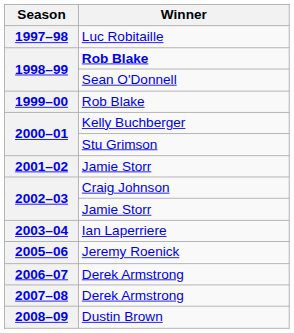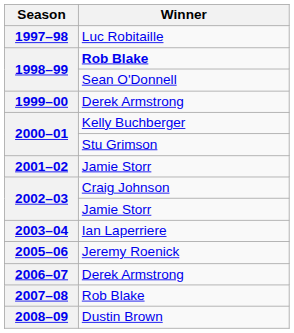(113, 101) Rob Blake -> (133, 101) Derek Armstrong
(133, 295) Derek Armstrong -> (113, 295) Rob Blake
